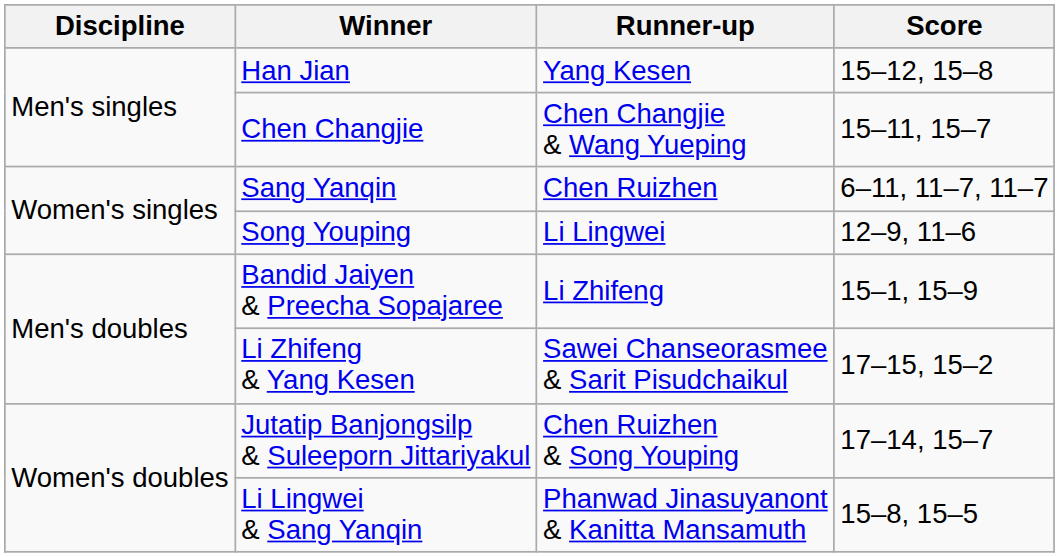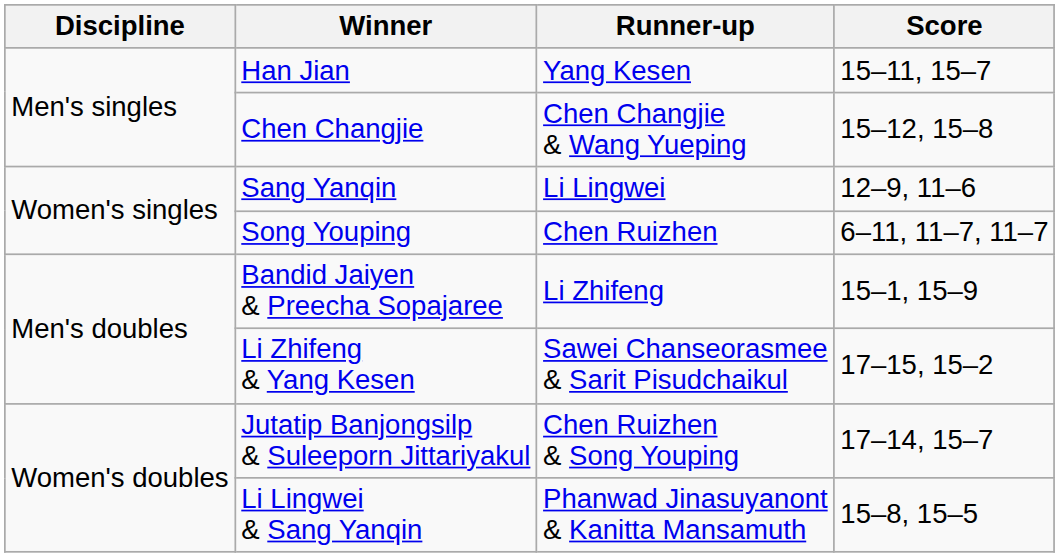(917, 69) 15–12, 15–8 -> (916, 69) 15–11, 15–7
(916, 129) 15–11, 15–7 -> (917, 129) 15–12, 15–8
(630, 188) Chen Ruizhen -> (604, 188) Li Lingwei
(944, 188) 6–11, 11–7, 11–7 -> (908, 188) 12–9, 11–6
(604, 231) Li Lingwei -> (630, 231) Chen Ruizhen
(908, 231) 12–9, 11–6 -> (944, 231) 6–11, 11–7, 11–7
